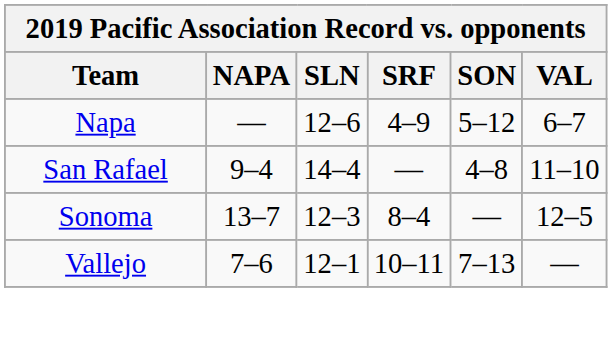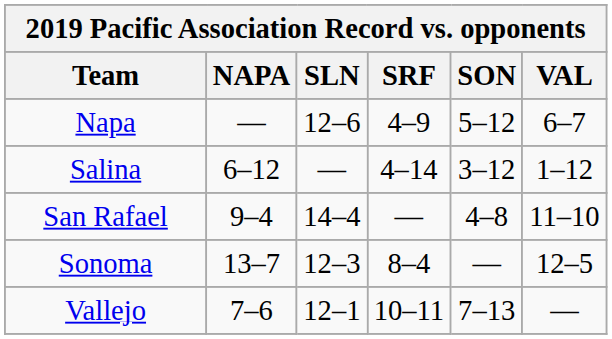+ row: (106, 169)
